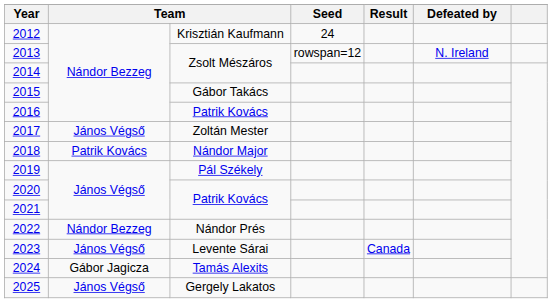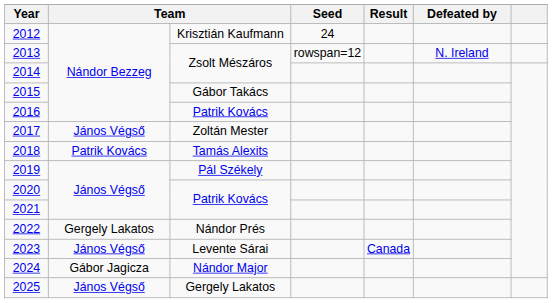(230, 151) Nándor Major -> (230, 151) Tamás Alexits
(109, 229) Nándor Bezzeg -> (109, 229) Gergely Lakatos
(230, 268) Tamás Alexits -> (230, 268) Nándor Major
